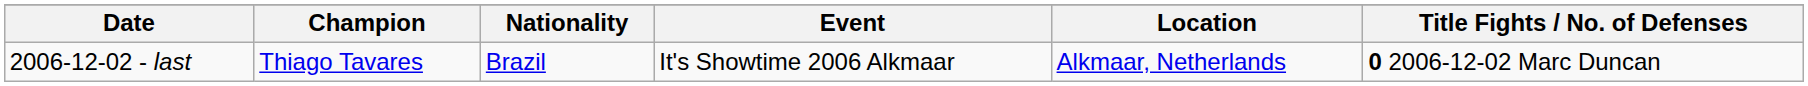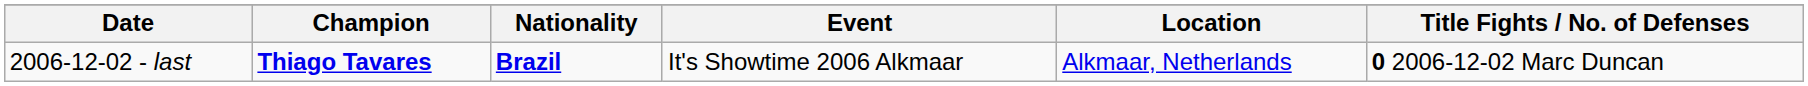(341, 61) normal -> (345, 61) bold
(516, 61) normal -> (529, 61) bold
